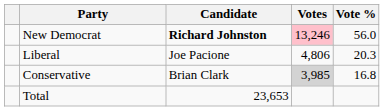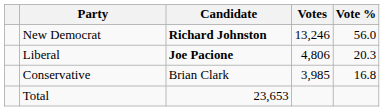(312, 34) pink background -> (312, 34) no background
(199, 55) normal -> (201, 55) bold
(315, 75) lightgrey background -> (315, 75) no background
